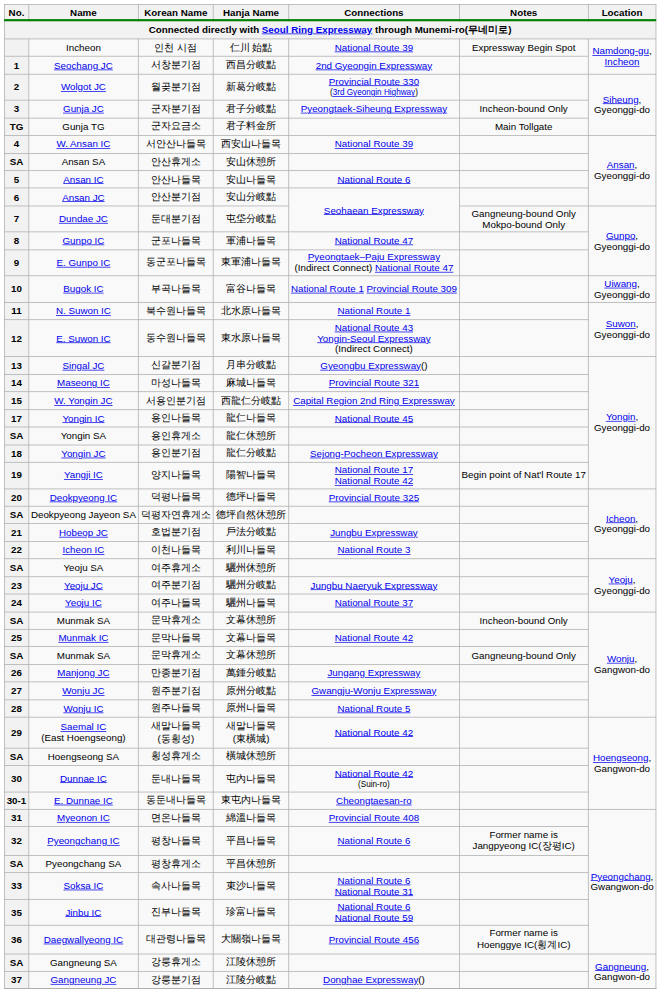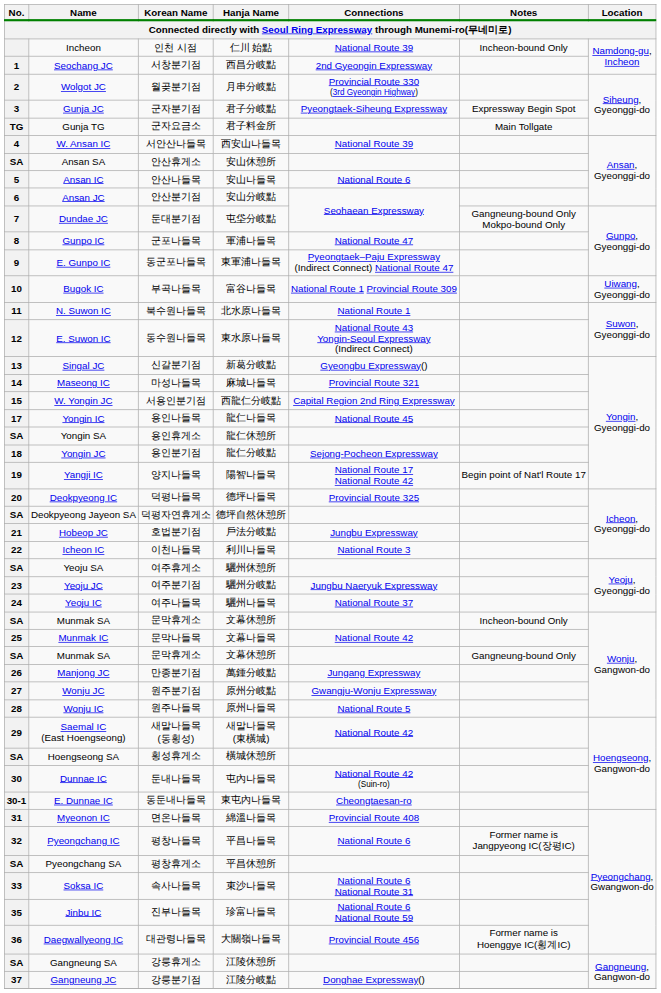(524, 47) Expressway Begin Spot -> (524, 47) Incheon-bound Only
(251, 86) 新葛分岐點 -> (251, 86) 月串分岐點
(524, 109) Incheon-bound Only -> (524, 109) Expressway Begin Spot
(251, 365) 月串分岐點 -> (251, 365) 新葛分岐點
